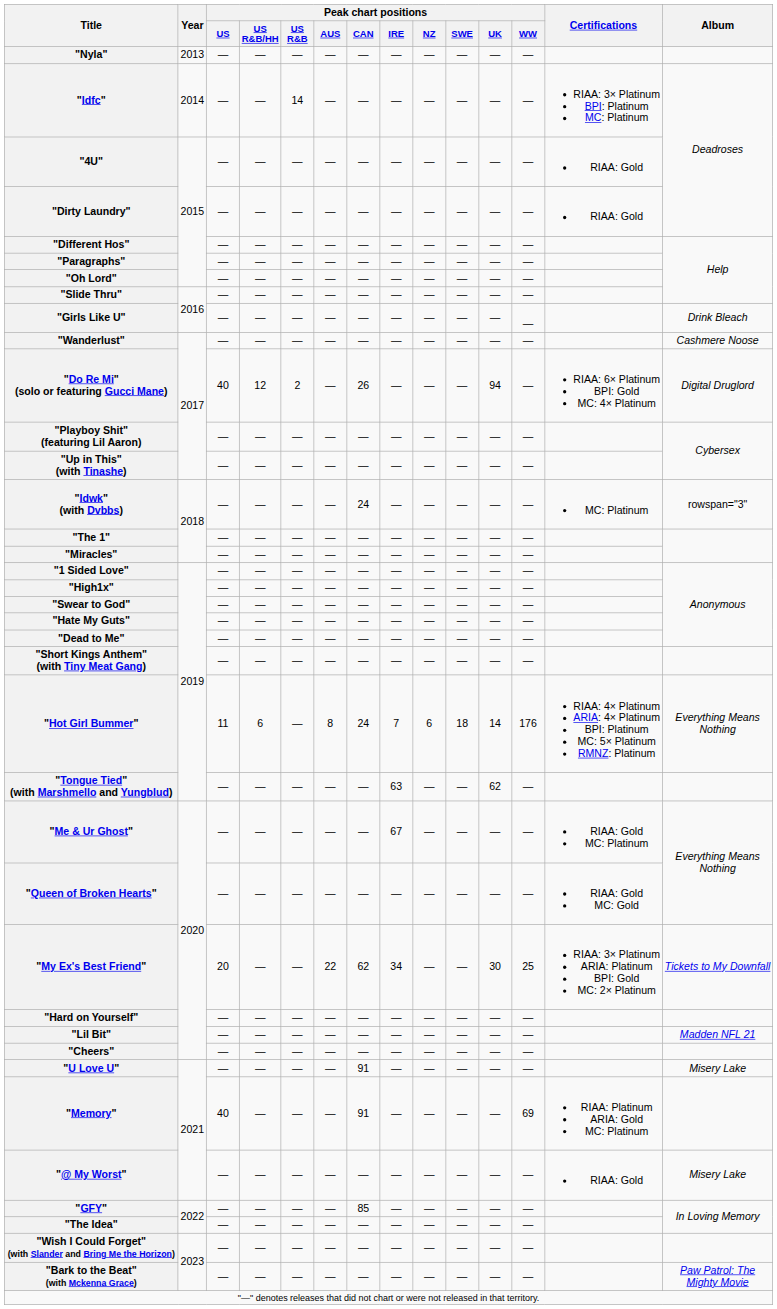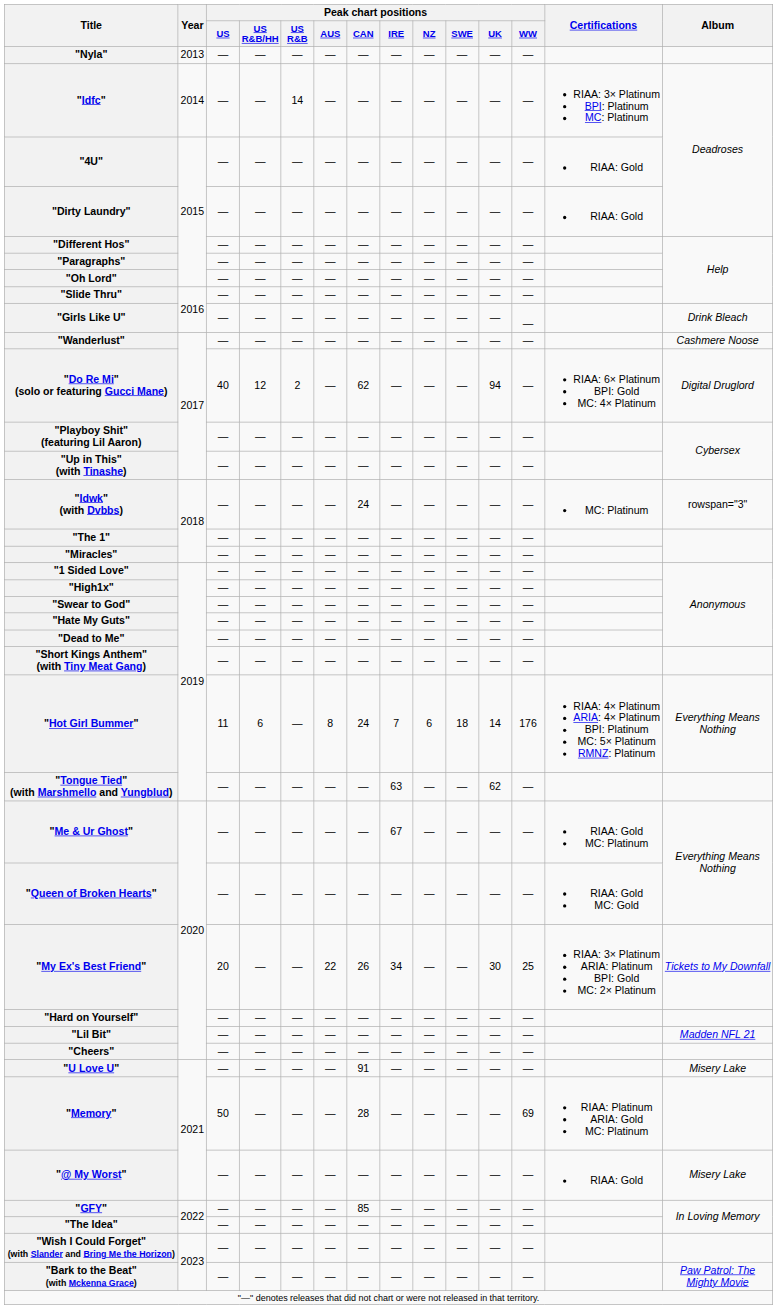(363, 385) 26 -> (363, 385) 62
(363, 967) 62 -> (363, 967) 26
(223, 1113) 40 -> (223, 1113) 50
(363, 1113) 91 -> (363, 1113) 28
